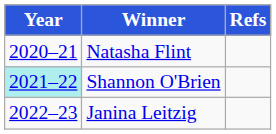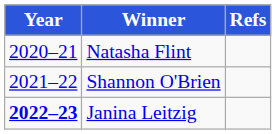(43, 81) paleturquoise background -> (43, 81) no background
(43, 112) normal -> (43, 112) bold
